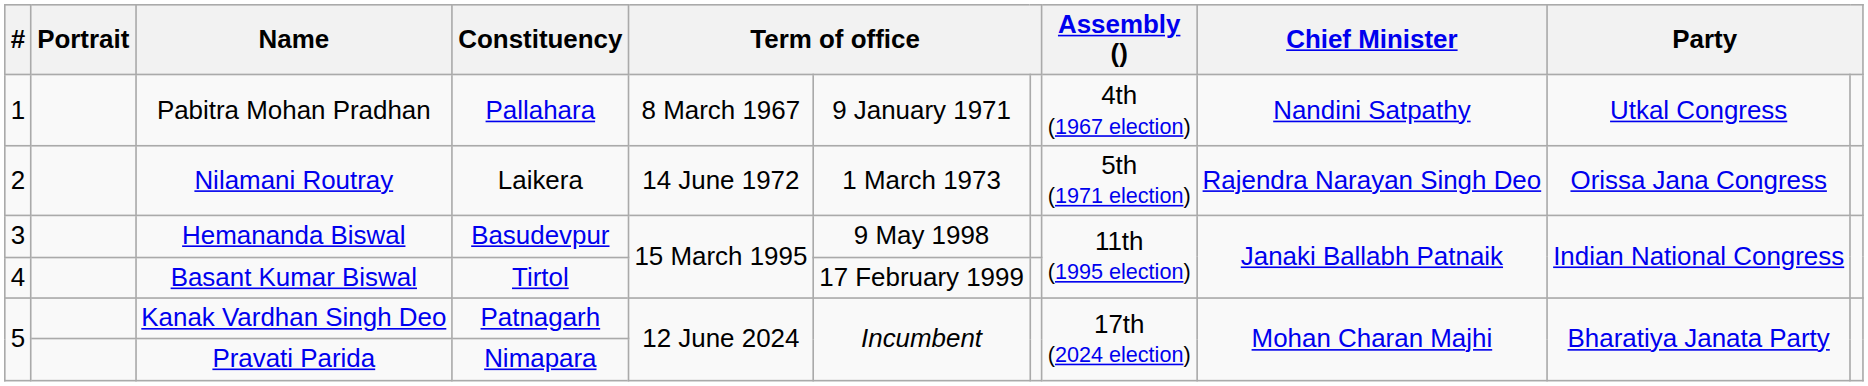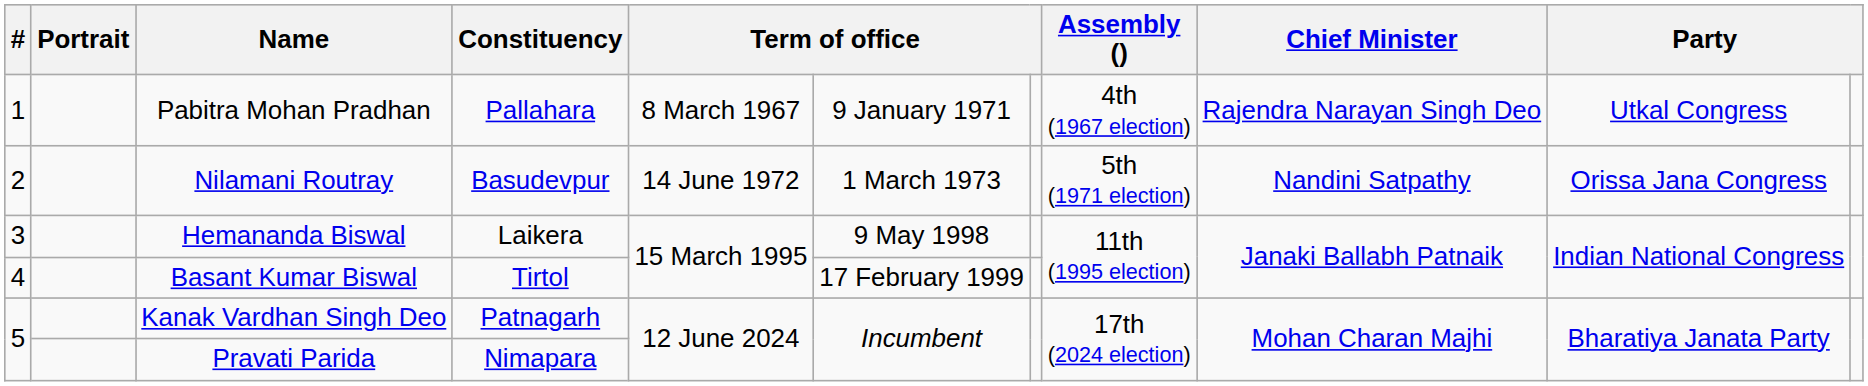(1372, 109) Nandini Satpathy -> (1372, 109) Rajendra Narayan Singh Deo
(540, 180) Laikera -> (540, 180) Basudevpur
(1372, 180) Rajendra Narayan Singh Deo -> (1372, 180) Nandini Satpathy
(540, 235) Basudevpur -> (540, 235) Laikera
